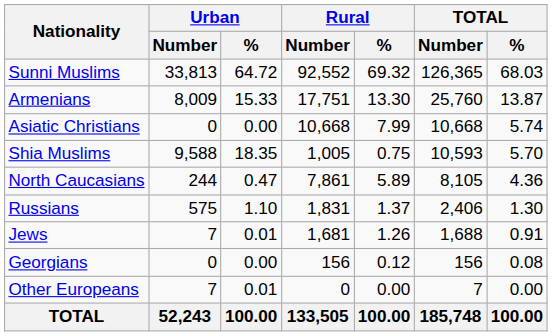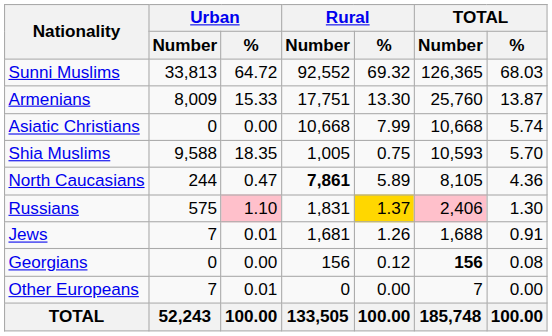(329, 180) normal -> (329, 180) bold
(261, 208) no background -> (261, 208) pink background
(394, 208) no background -> (394, 208) gold background
(461, 208) no background -> (461, 208) pink background
(469, 262) normal -> (469, 262) bold
